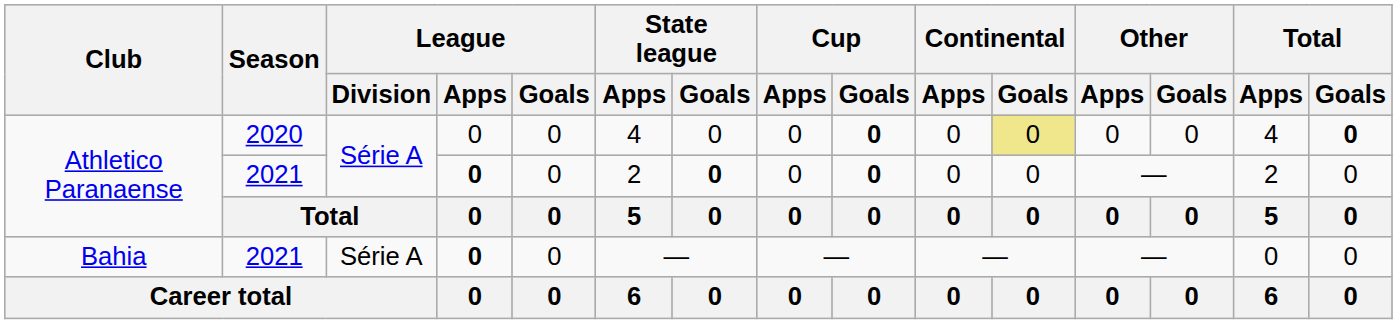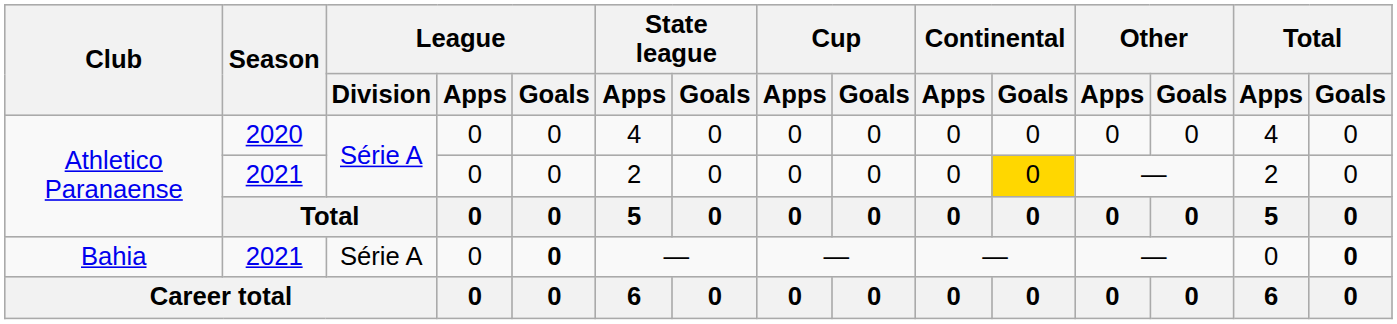(874, 134) bold -> (874, 134) normal
(1033, 134) khaki background -> (1033, 134) no background
(1350, 134) bold -> (1350, 134) normal
(475, 175) bold -> (475, 175) normal
(715, 175) bold -> (715, 175) normal
(874, 175) bold -> (874, 175) normal
(1033, 175) no background -> (1033, 175) gold background
(475, 256) bold -> (475, 256) normal
(554, 256) normal -> (554, 256) bold
(1350, 256) normal -> (1350, 256) bold
